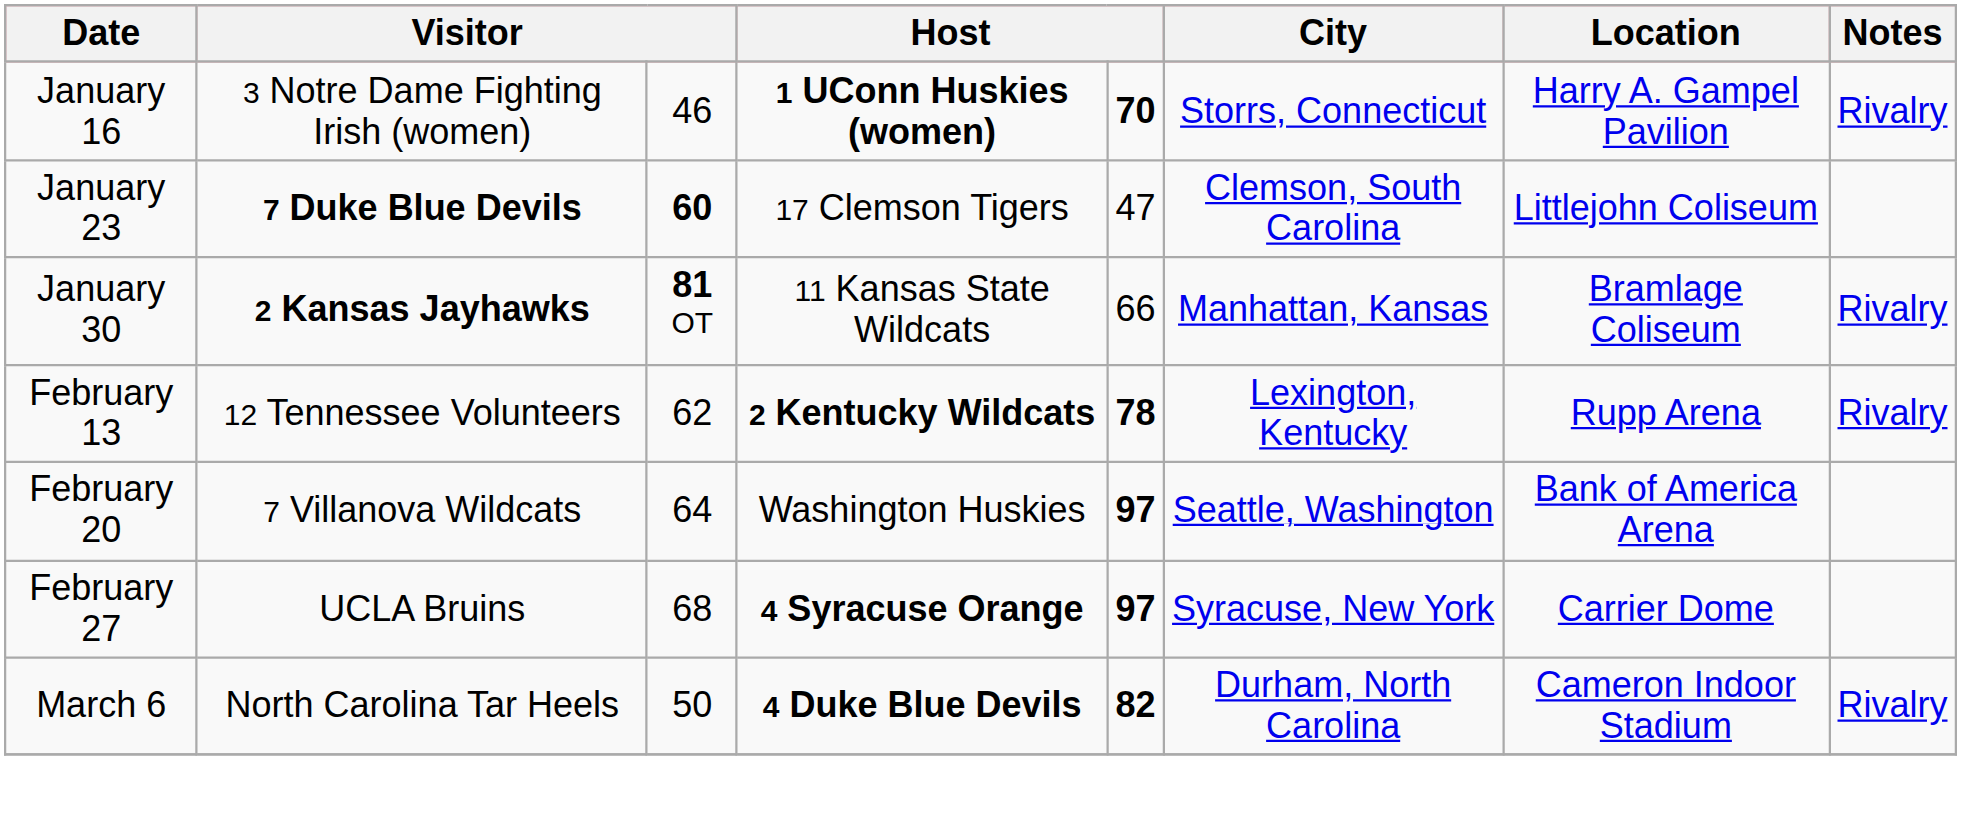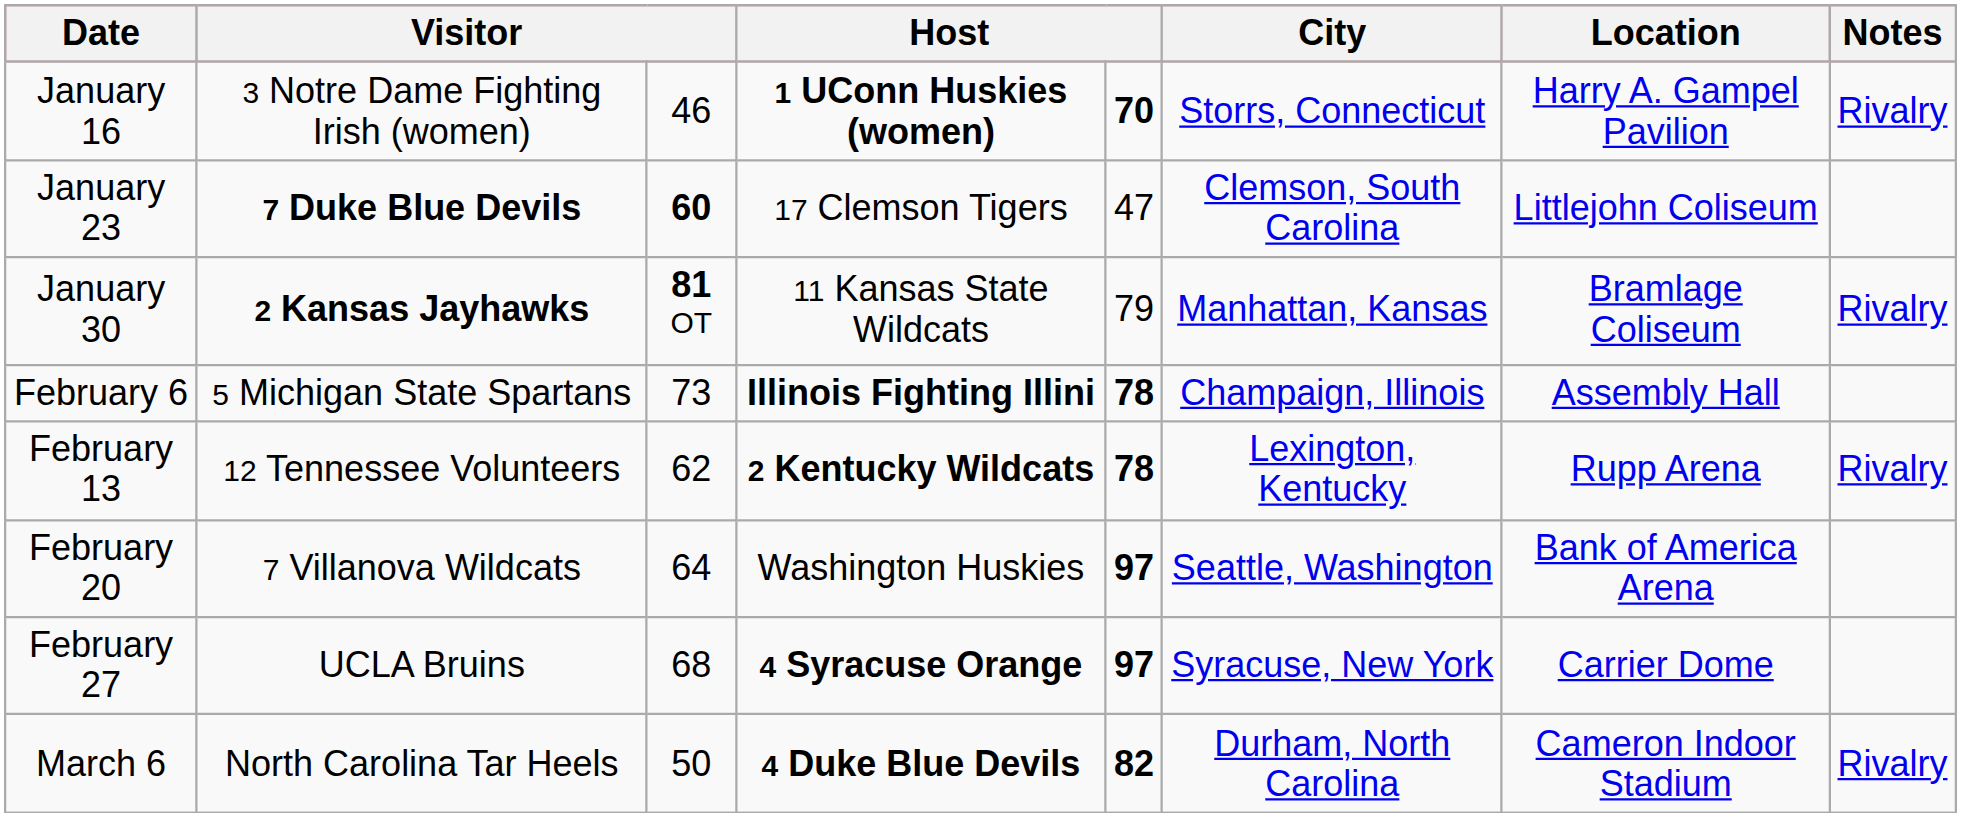(1135, 310) 66 -> (1134, 310) 79
+ row: (101, 392)
